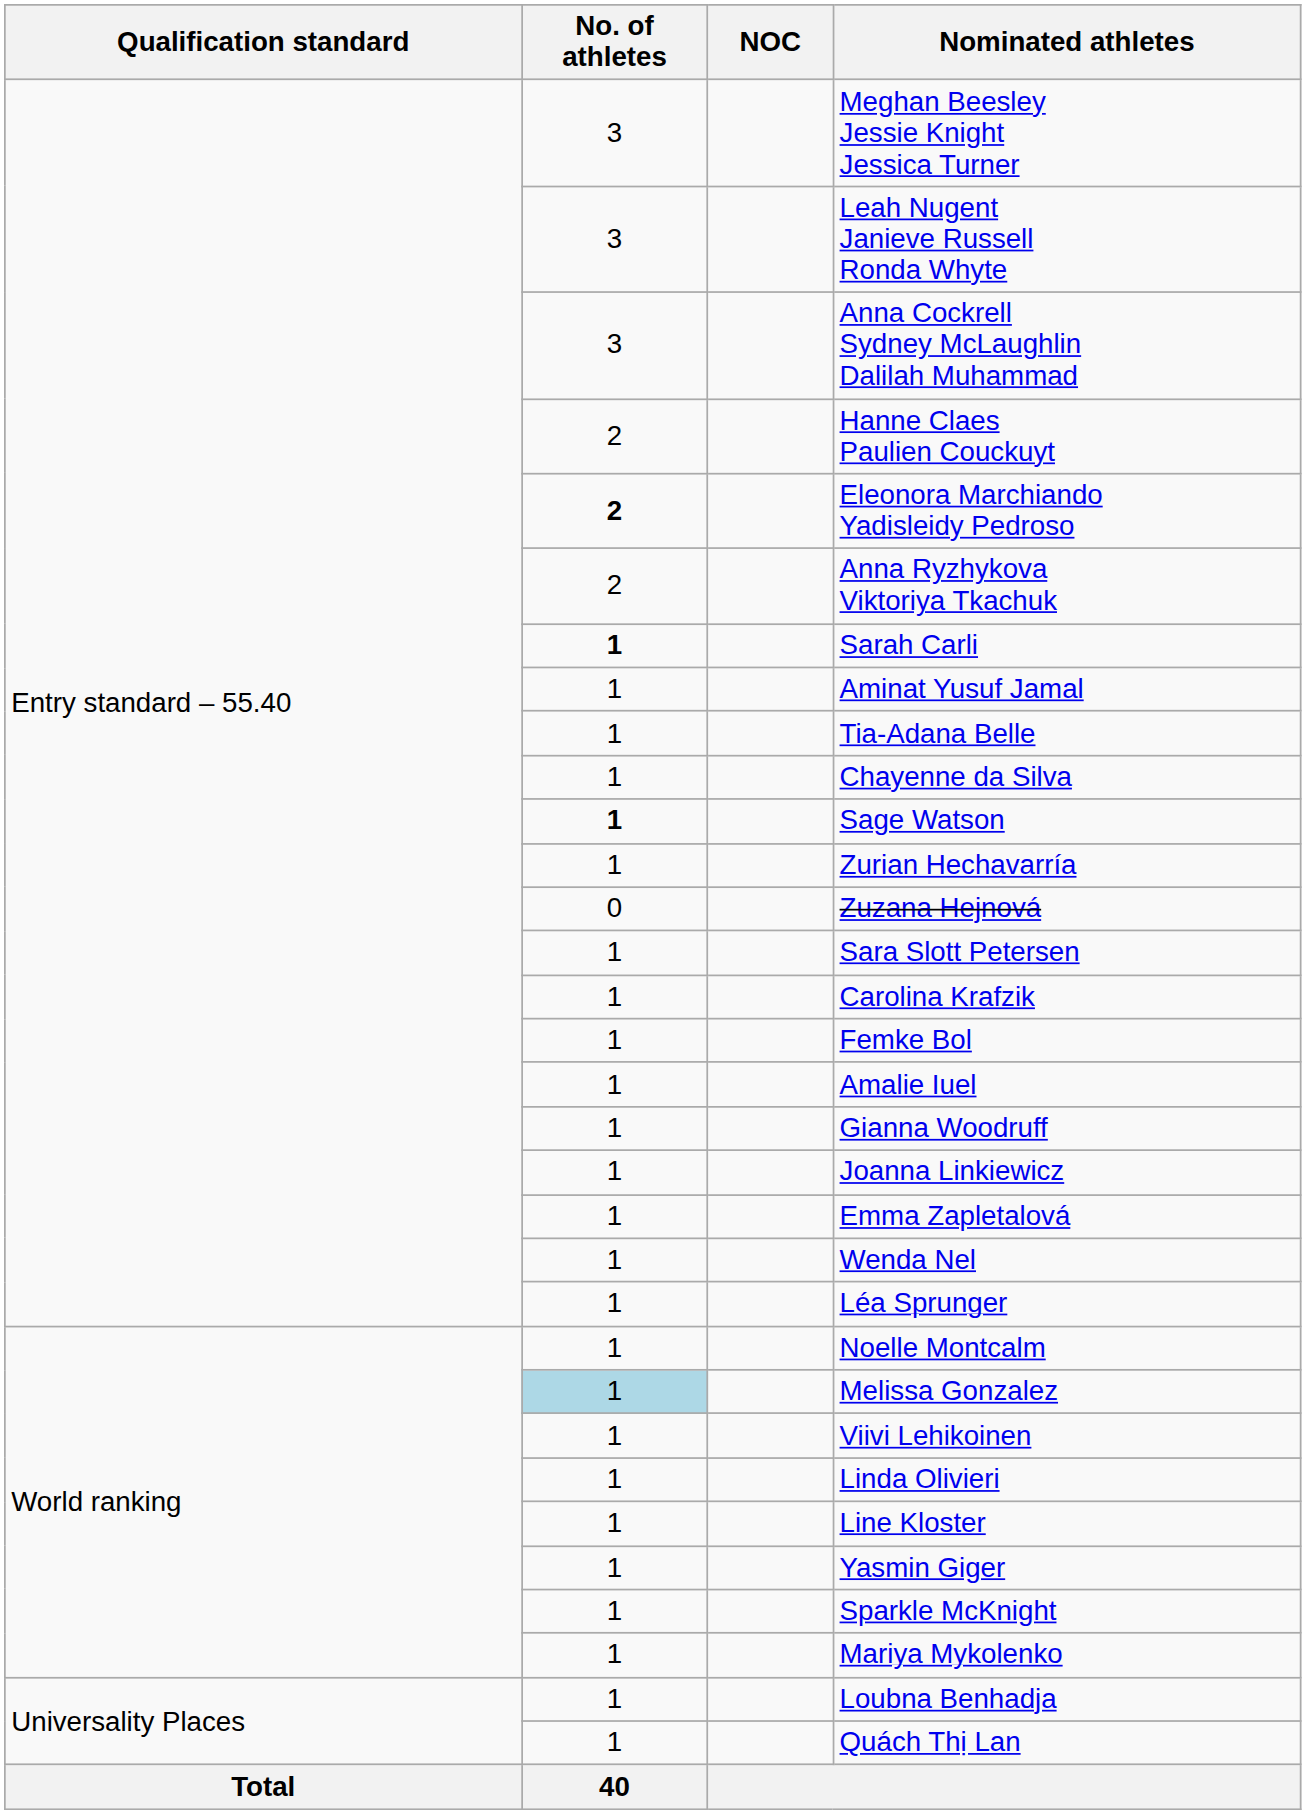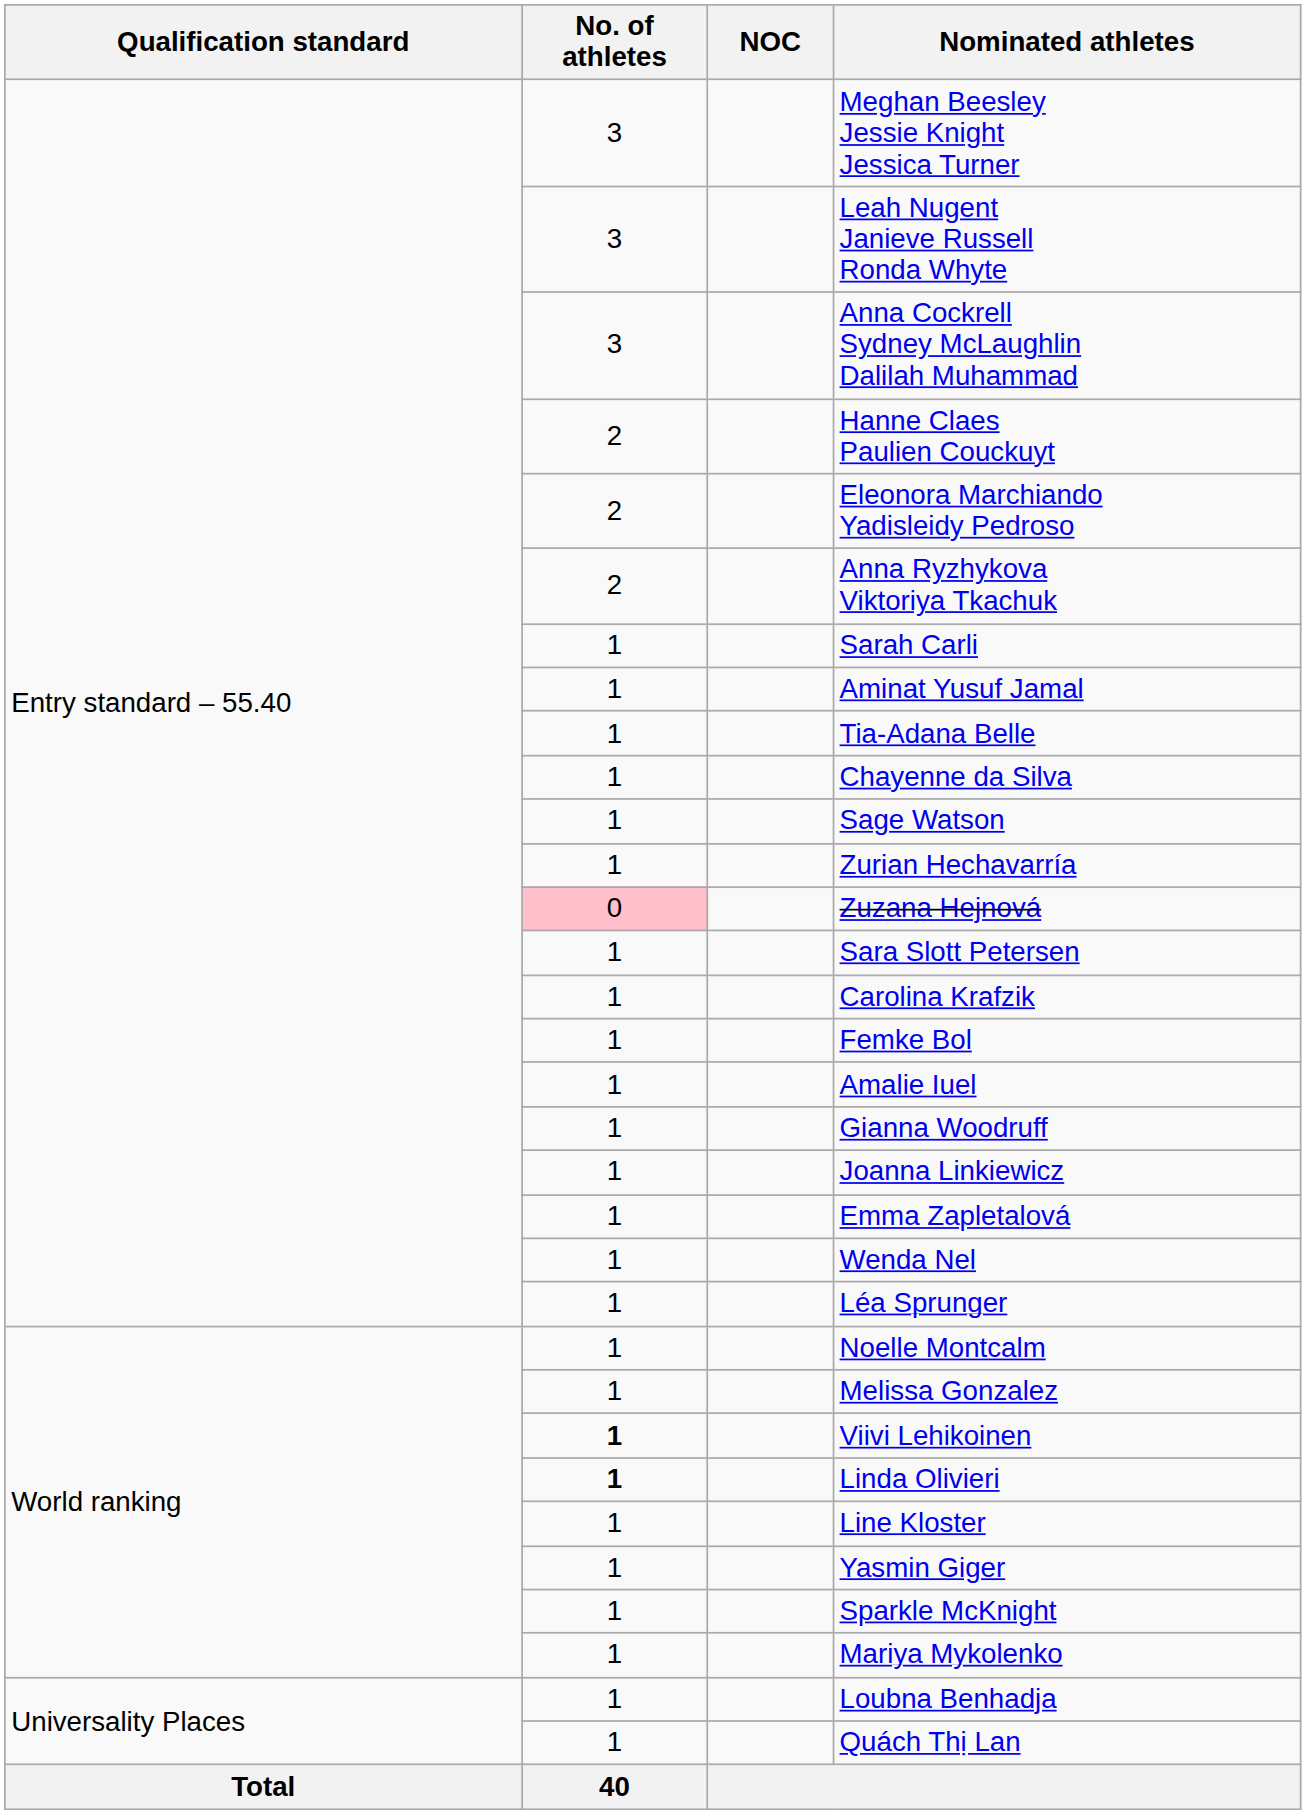(614, 510) bold -> (614, 510) normal
(614, 645) bold -> (614, 645) normal
(614, 820) bold -> (614, 820) normal
(614, 908) no background -> (614, 908) pink background
(614, 1391) lightblue background -> (614, 1391) no background
(614, 1435) normal -> (614, 1435) bold
(614, 1479) normal -> (614, 1479) bold
